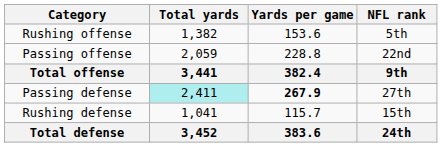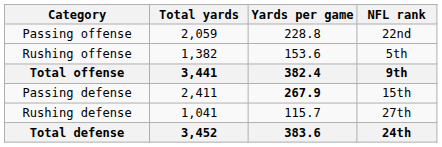rows swapped: (77, 54) <-> (77, 34)
(199, 93) paleturquoise background -> (199, 93) no background
(397, 93) 27th -> (397, 93) 15th
(397, 113) 15th -> (397, 113) 27th
